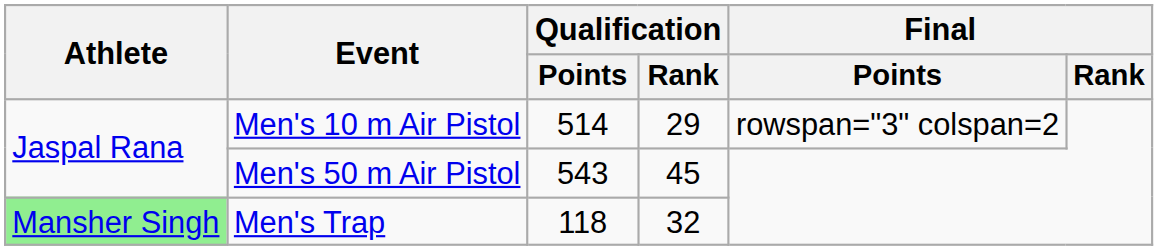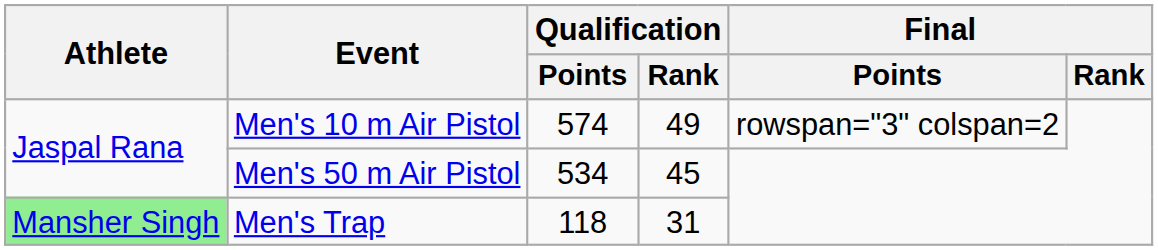(583, 124) 514 -> (583, 124) 574
(683, 124) 29 -> (683, 124) 49
(583, 173) 543 -> (583, 173) 534
(683, 222) 32 -> (683, 222) 31
